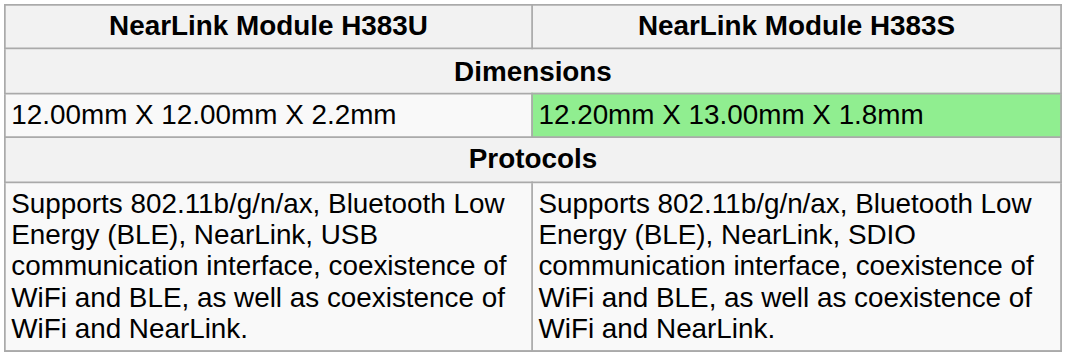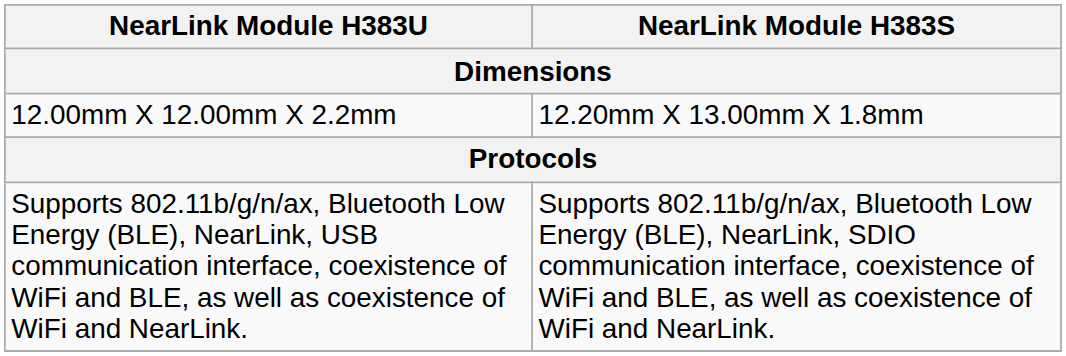(731, 114) lightgreen background -> (731, 114) no background
